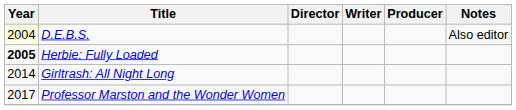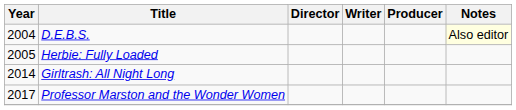(21, 34) lightyellow background -> (21, 34) no background
(478, 34) no background -> (478, 34) lightyellow background
(21, 54) bold -> (21, 54) normal
